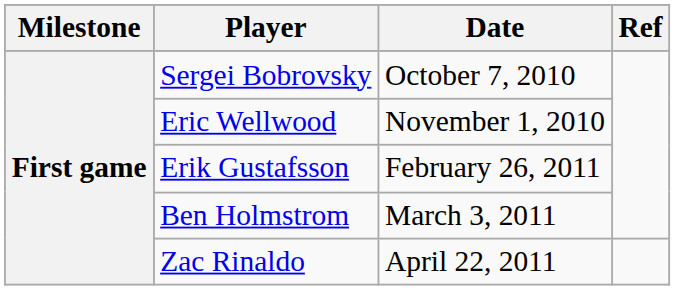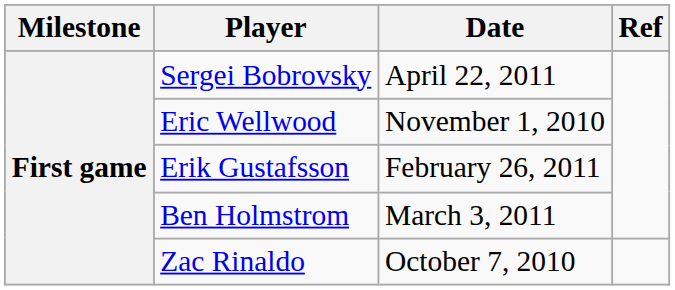(480, 74) October 7, 2010 -> (471, 74) April 22, 2011
(471, 261) April 22, 2011 -> (480, 261) October 7, 2010
